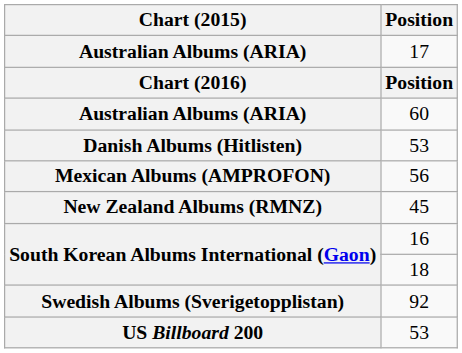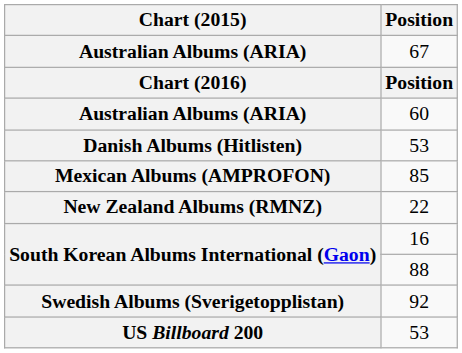(419, 51) 17 -> (419, 51) 67
(419, 176) 56 -> (419, 176) 85
(419, 207) 45 -> (419, 207) 22
(419, 269) 18 -> (419, 269) 88
